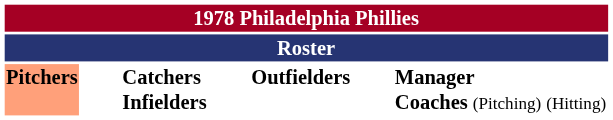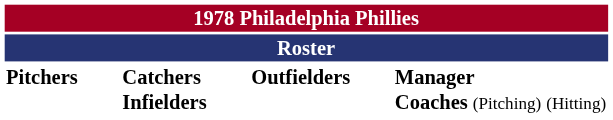(42, 77) lightsalmon background -> (42, 77) no background
